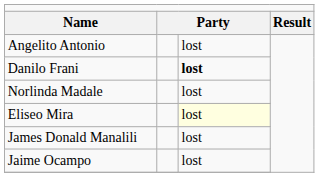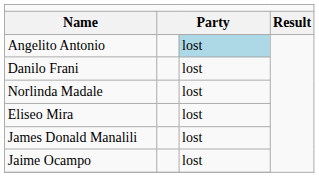(192, 45) no background -> (192, 45) lightblue background
(192, 69) bold -> (192, 69) normal
(192, 115) lightyellow background -> (192, 115) no background
